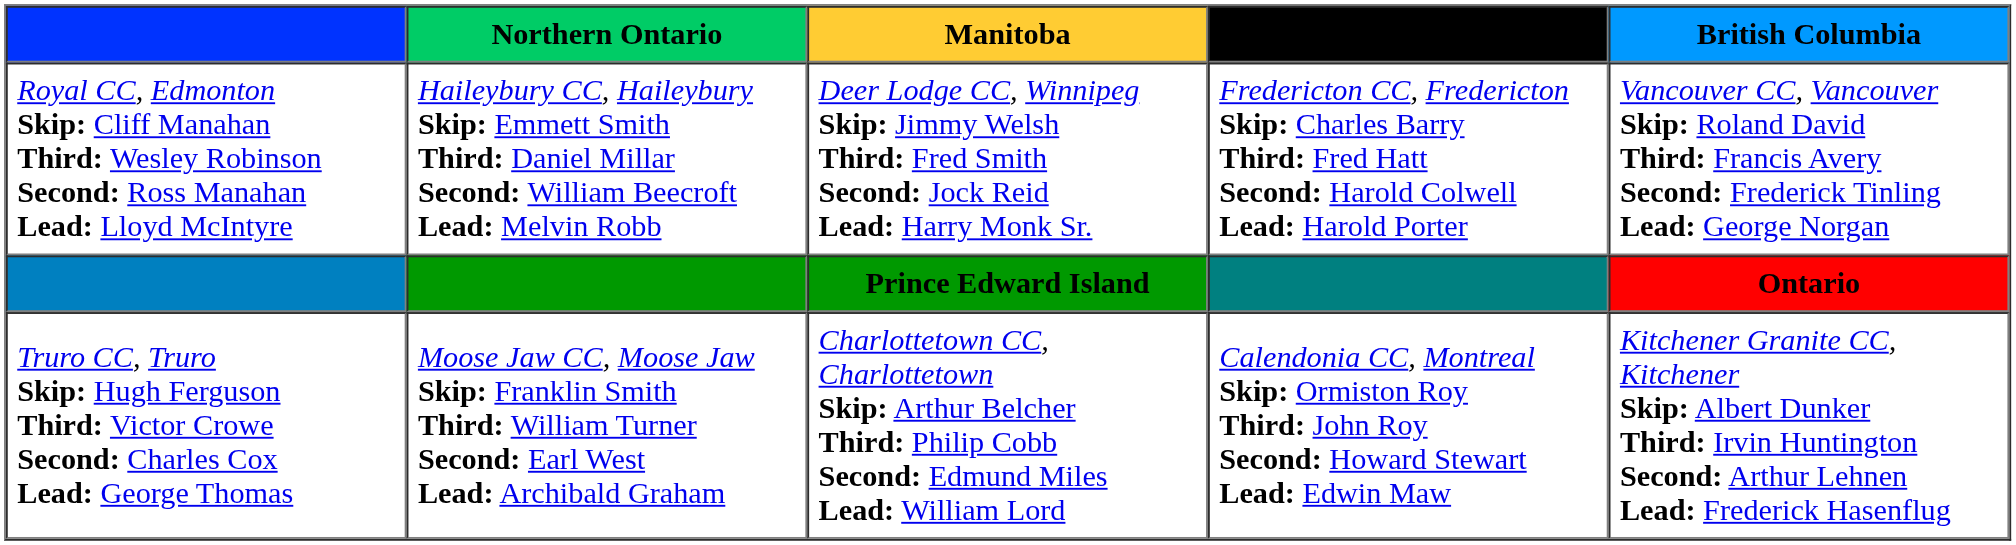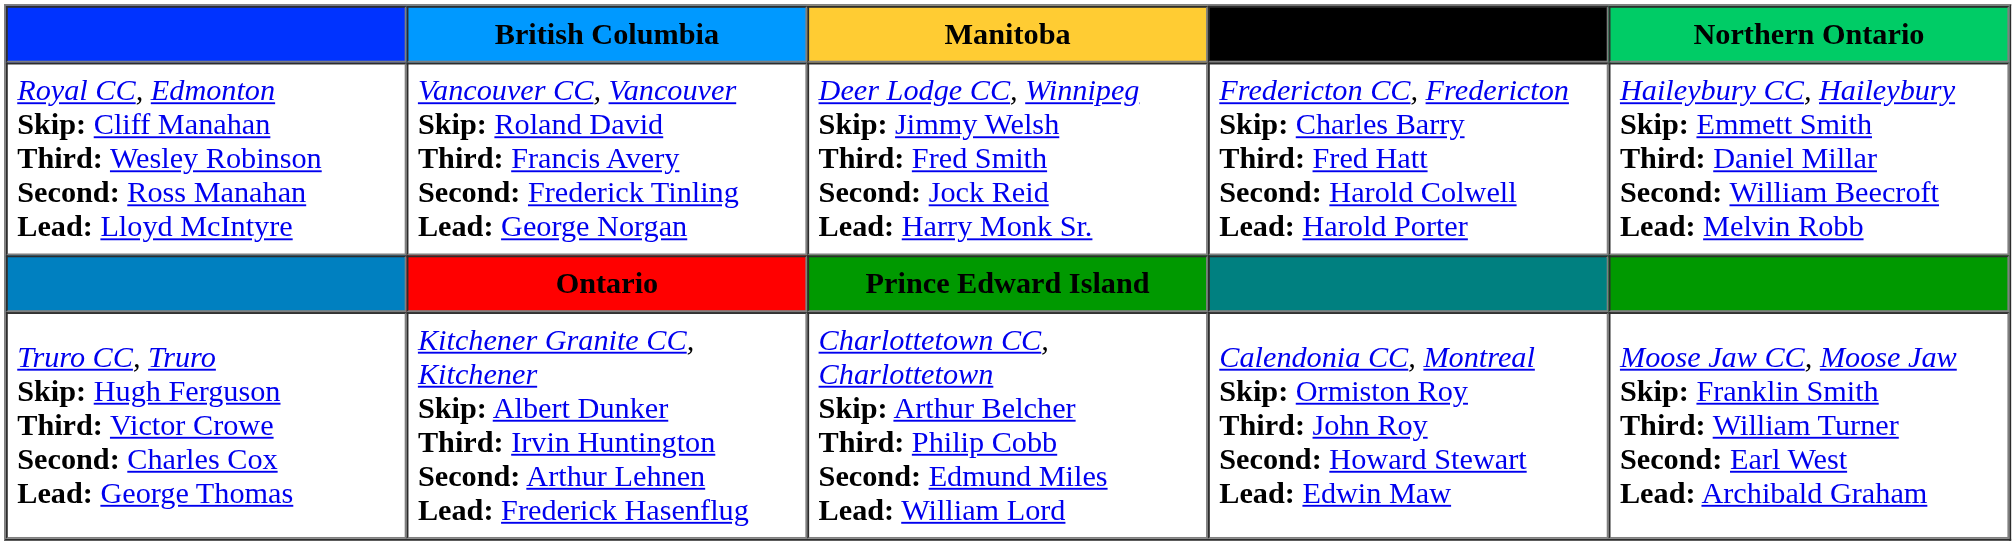columns swapped: (1809, 33) <-> (607, 33)
